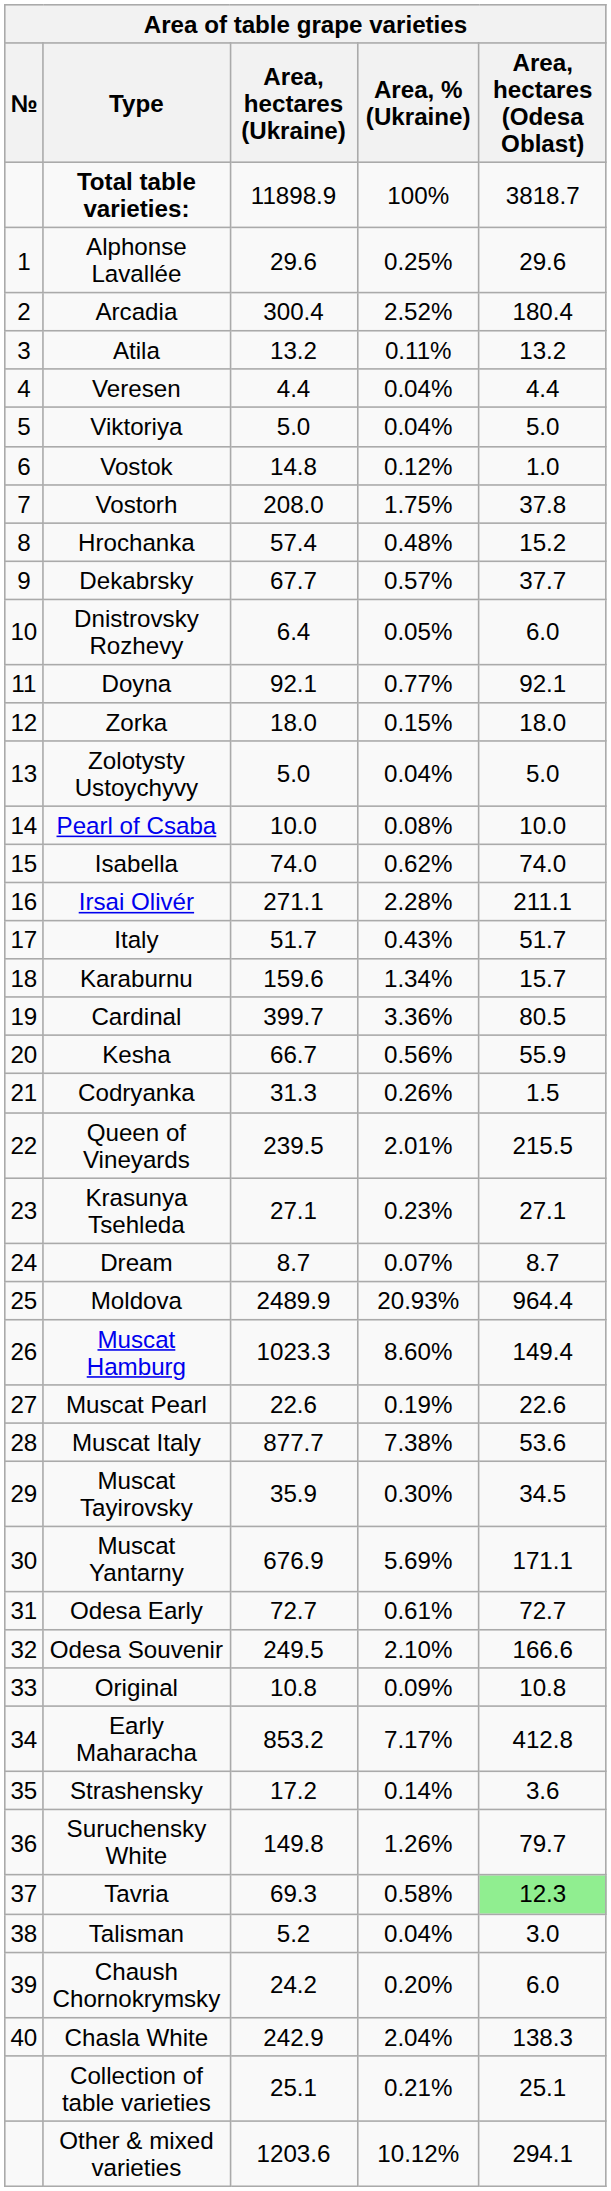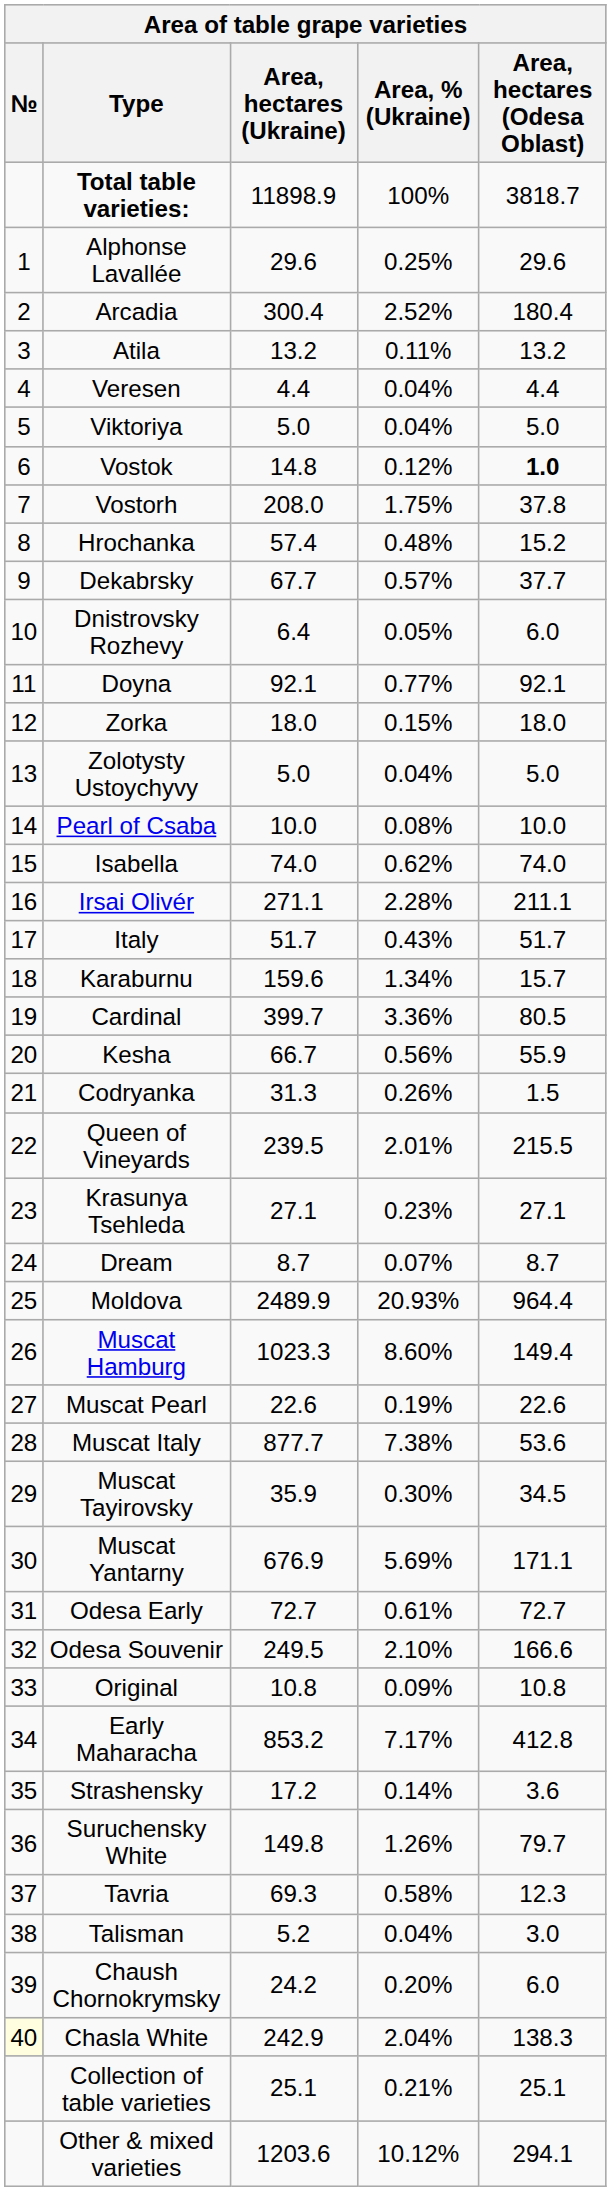(543, 465) normal -> (543, 465) bold
(543, 1895) lightgreen background -> (543, 1895) no background
(24, 2036) no background -> (24, 2036) lightyellow background
